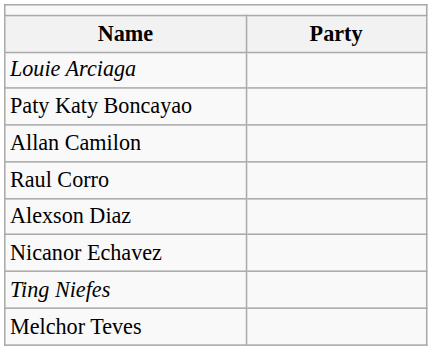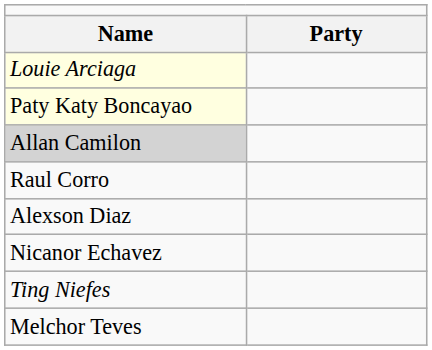(73, 70) no background -> (73, 70) lightyellow background
(101, 106) no background -> (101, 106) lightyellow background
(76, 143) no background -> (76, 143) lightgrey background
